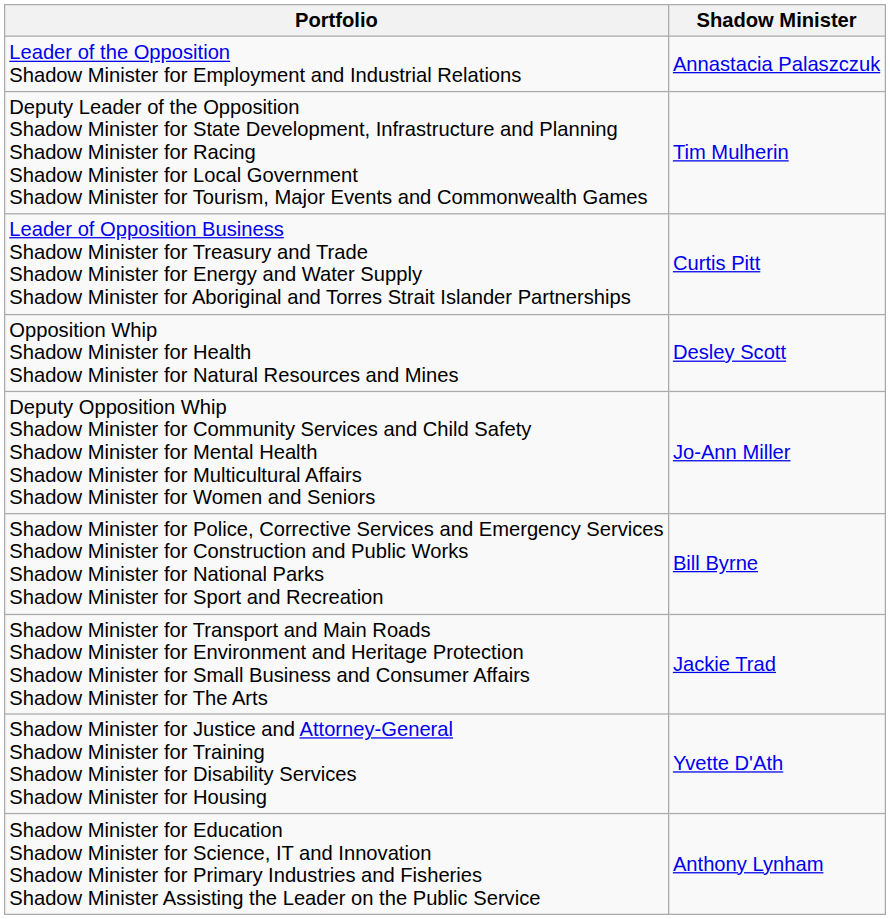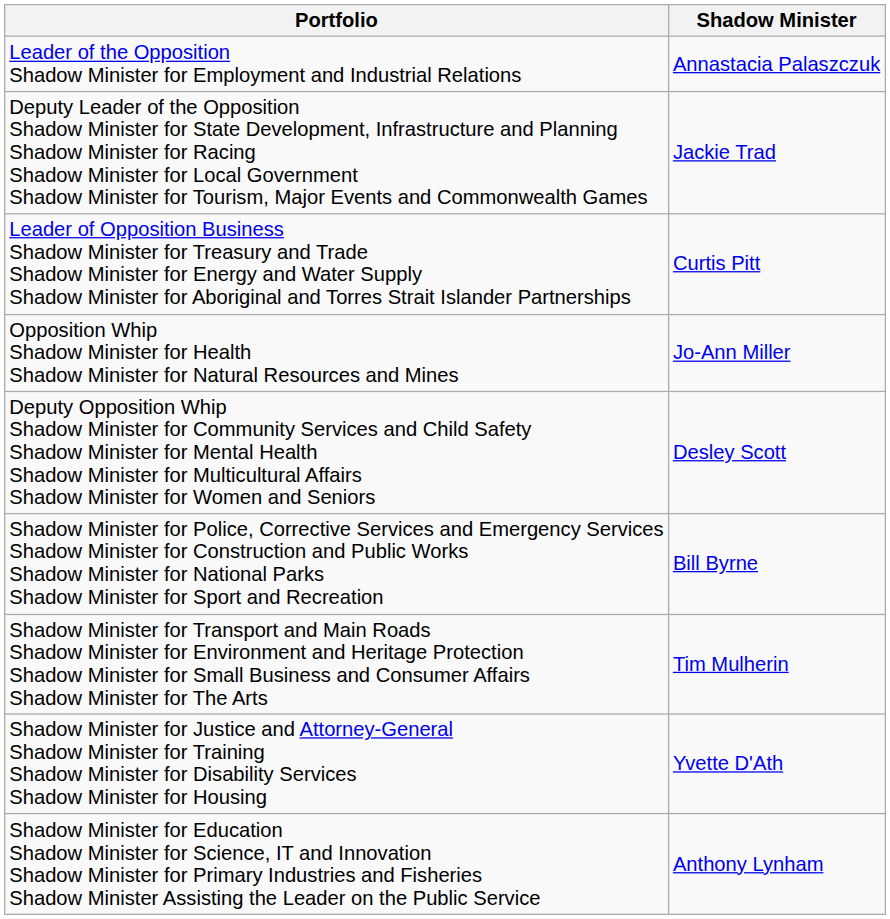(731, 152) Tim Mulherin -> (724, 152) Jackie Trad
(729, 352) Desley Scott -> (732, 352) Jo-Ann Miller
(732, 452) Jo-Ann Miller -> (729, 452) Desley Scott
(724, 663) Jackie Trad -> (731, 663) Tim Mulherin
